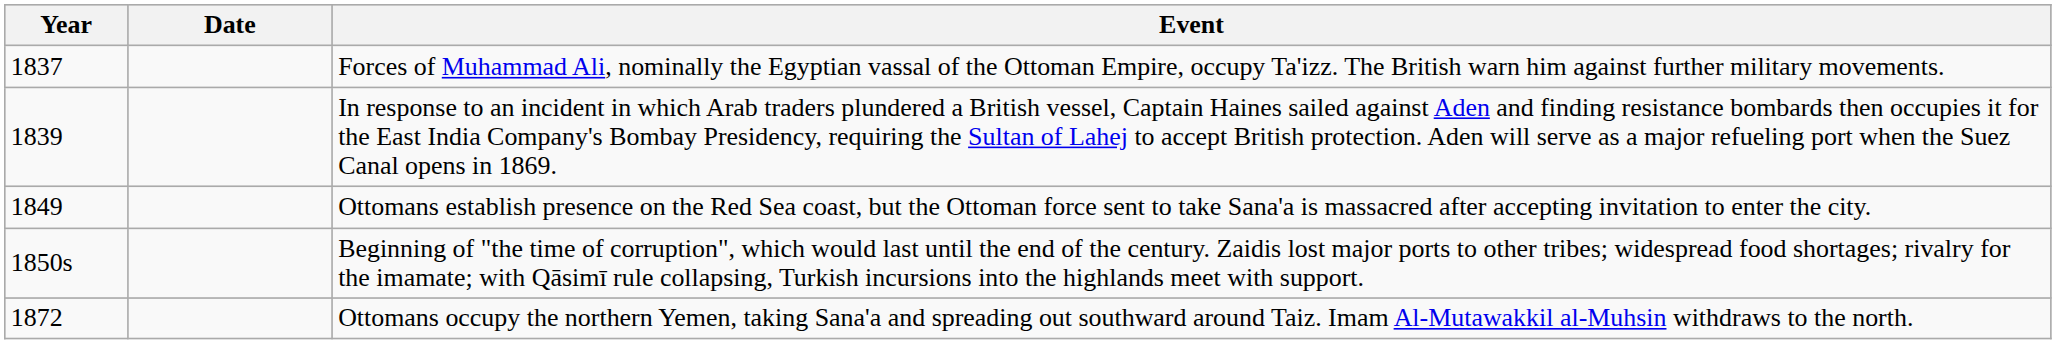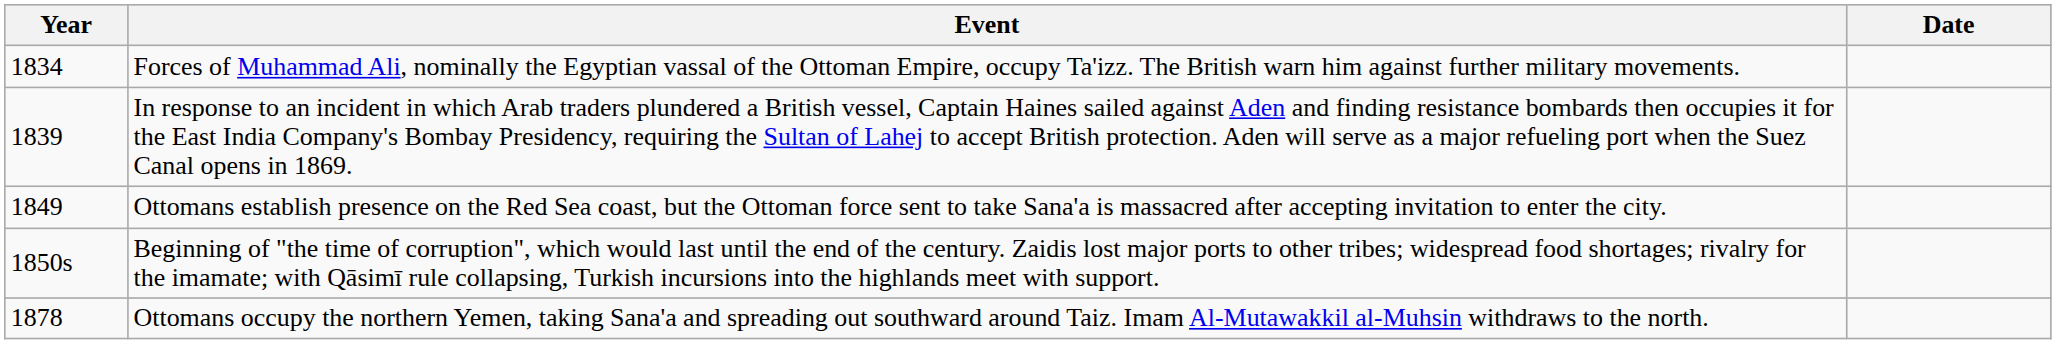columns swapped: (230, 25) <-> (1192, 25)
(37, 66) 1837 -> (37, 66) 1834
(37, 318) 1872 -> (37, 318) 1878
